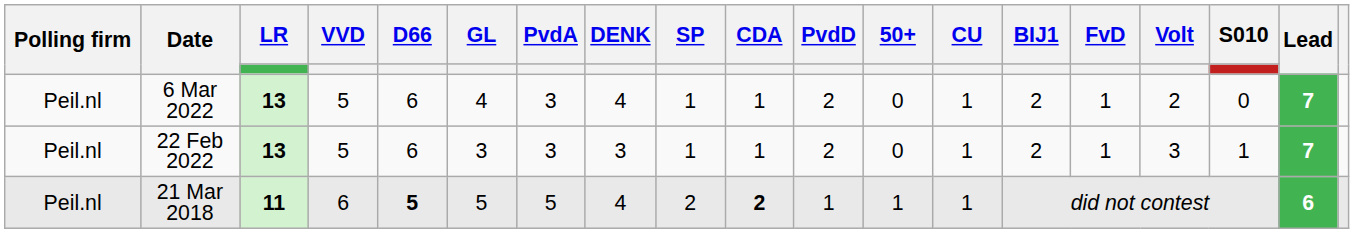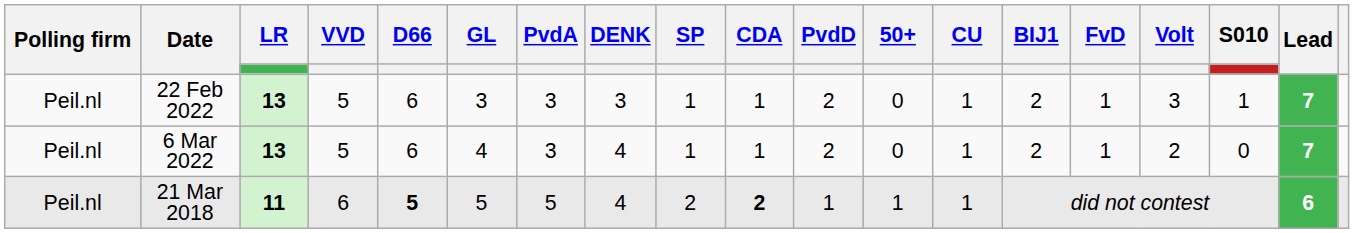rows swapped: (190, 100) <-> (190, 151)
